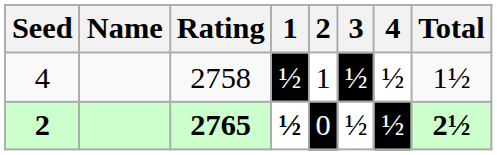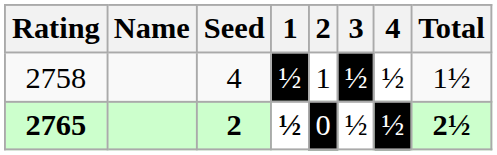columns swapped: (42, 28) <-> (221, 28)
